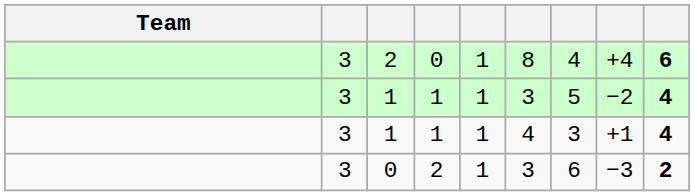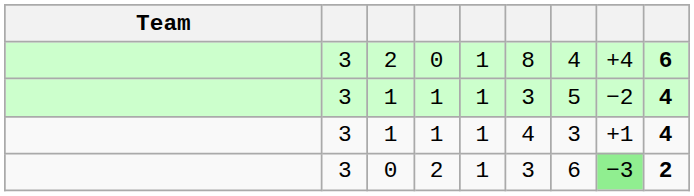(620, 172) no background -> (620, 172) lightgreen background
